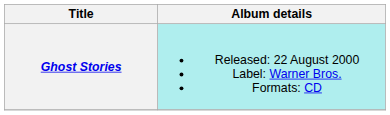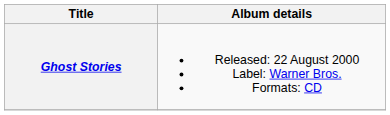(272, 74) paleturquoise background -> (272, 74) no background
